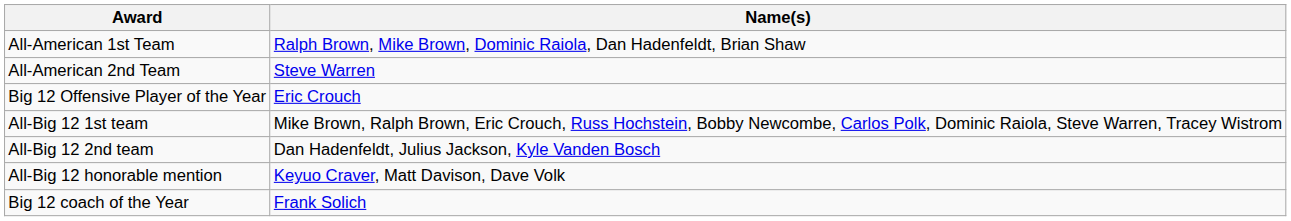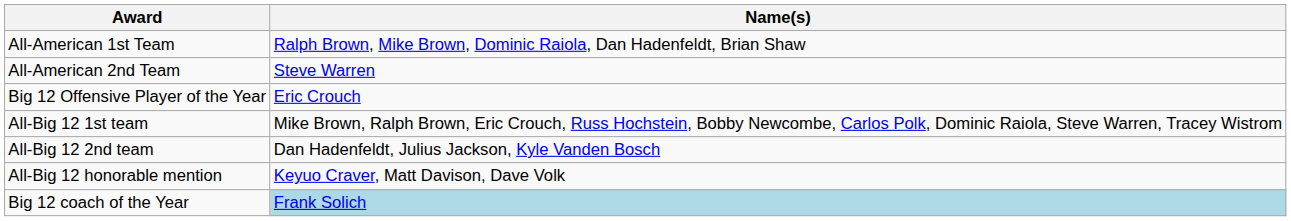(320, 202) no background -> (320, 202) lightblue background
